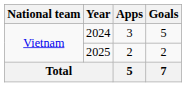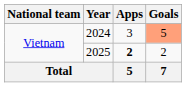(164, 33) no background -> (164, 33) lightsalmon background
(130, 52) normal -> (130, 52) bold
